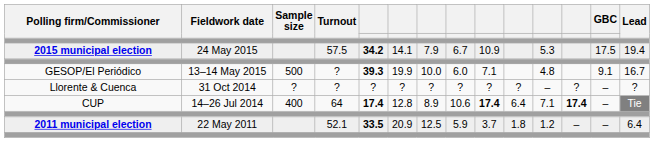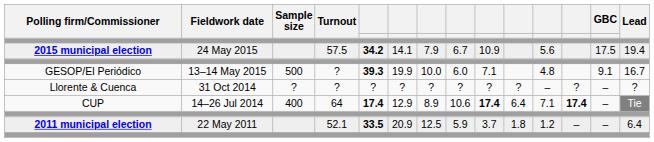(547, 51) 5.3 -> (547, 51) 5.6
(402, 103) 12.8 -> (402, 103) 12.9
